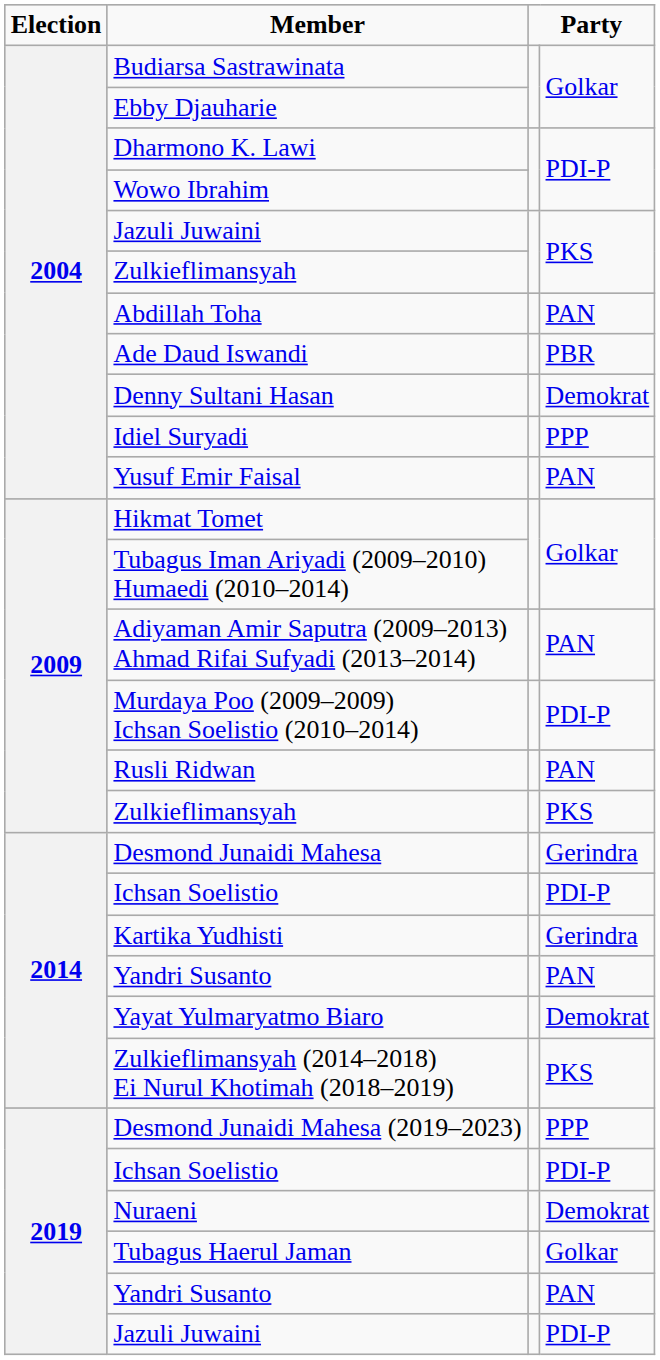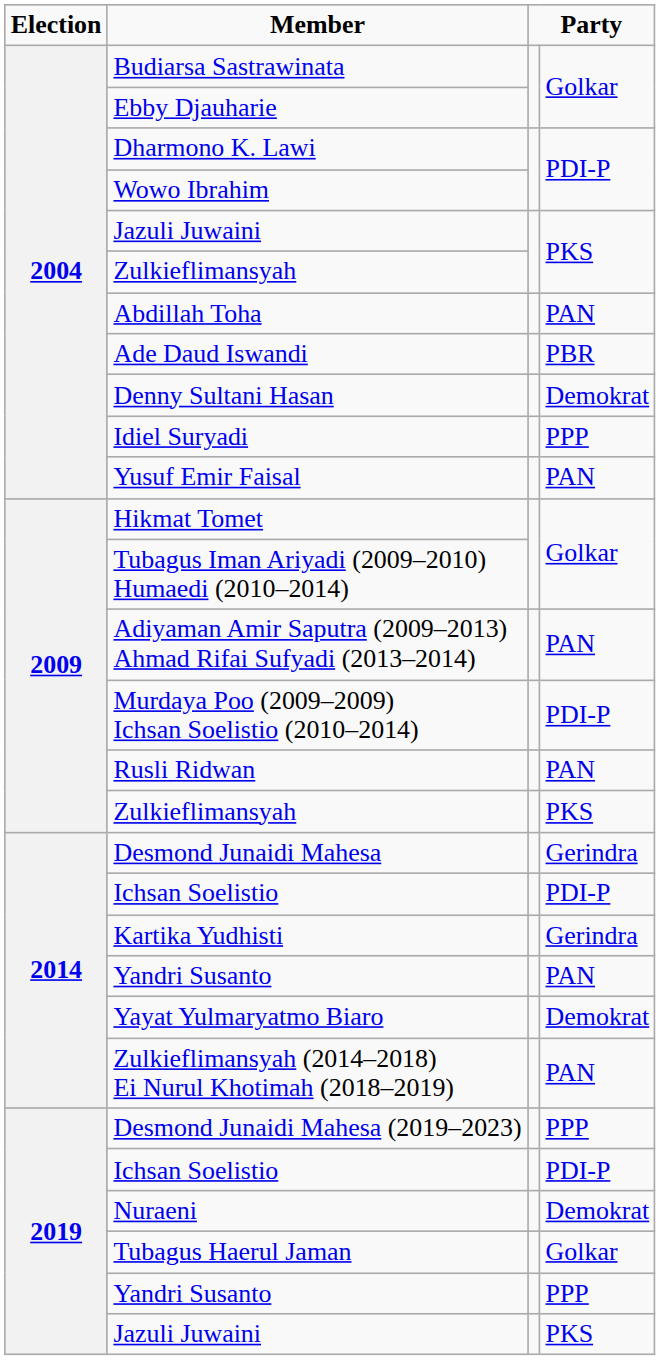(569, 1072) PKS -> (570, 1072) PAN
(570, 1292) PAN -> (567, 1292) PPP
(578, 1333) PDI-P -> (569, 1333) PKS
